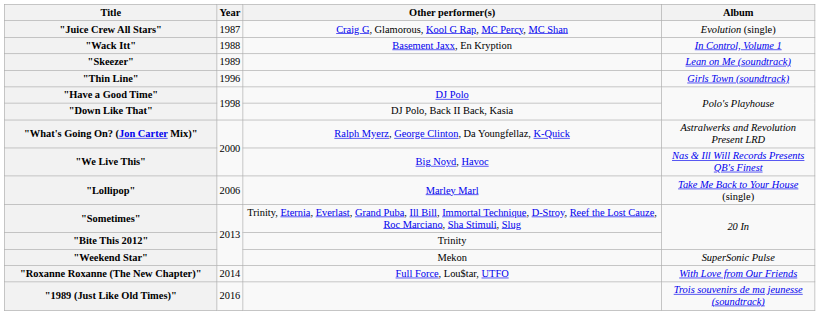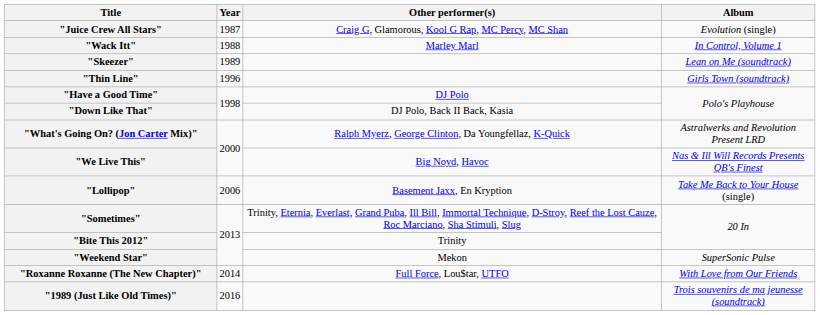(452, 45) Basement Jaxx, En Kryption -> (452, 45) Marley Marl
(452, 190) Marley Marl -> (452, 190) Basement Jaxx, En Kryption
